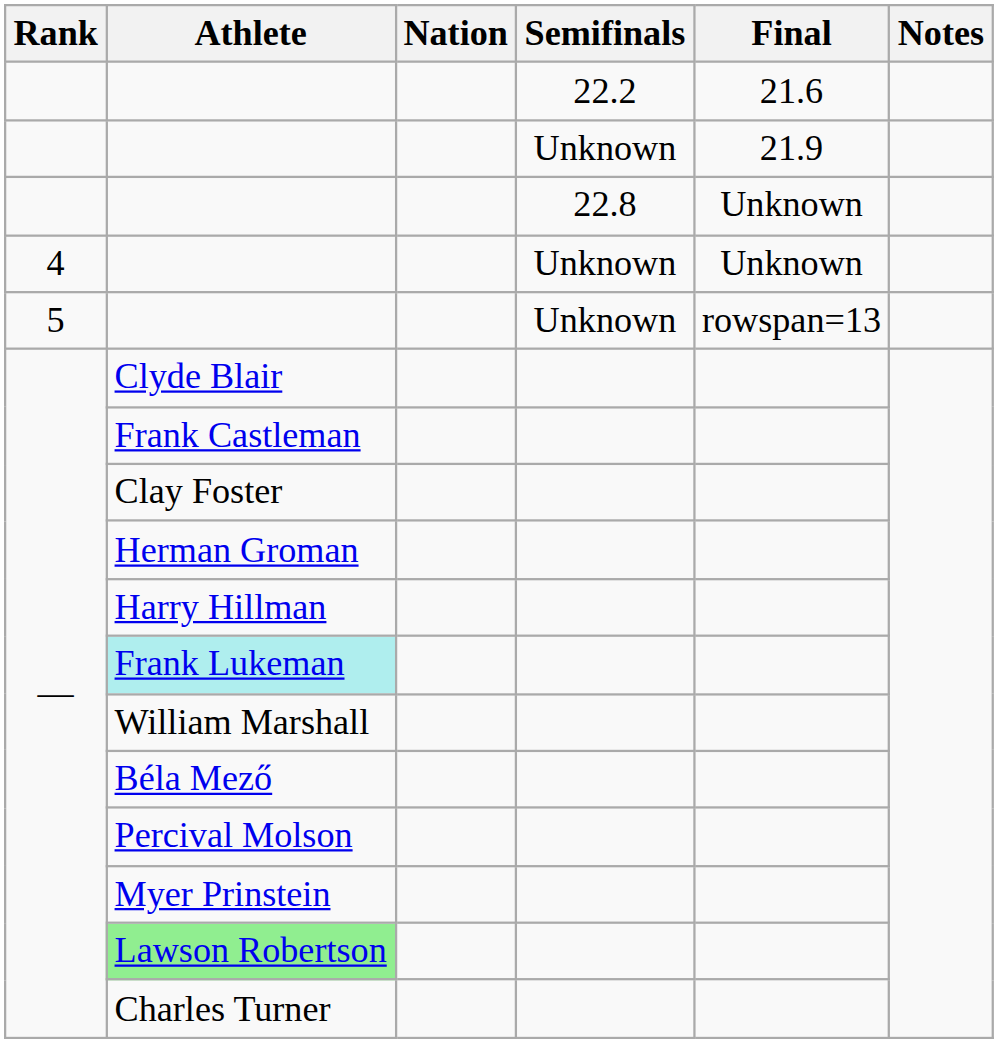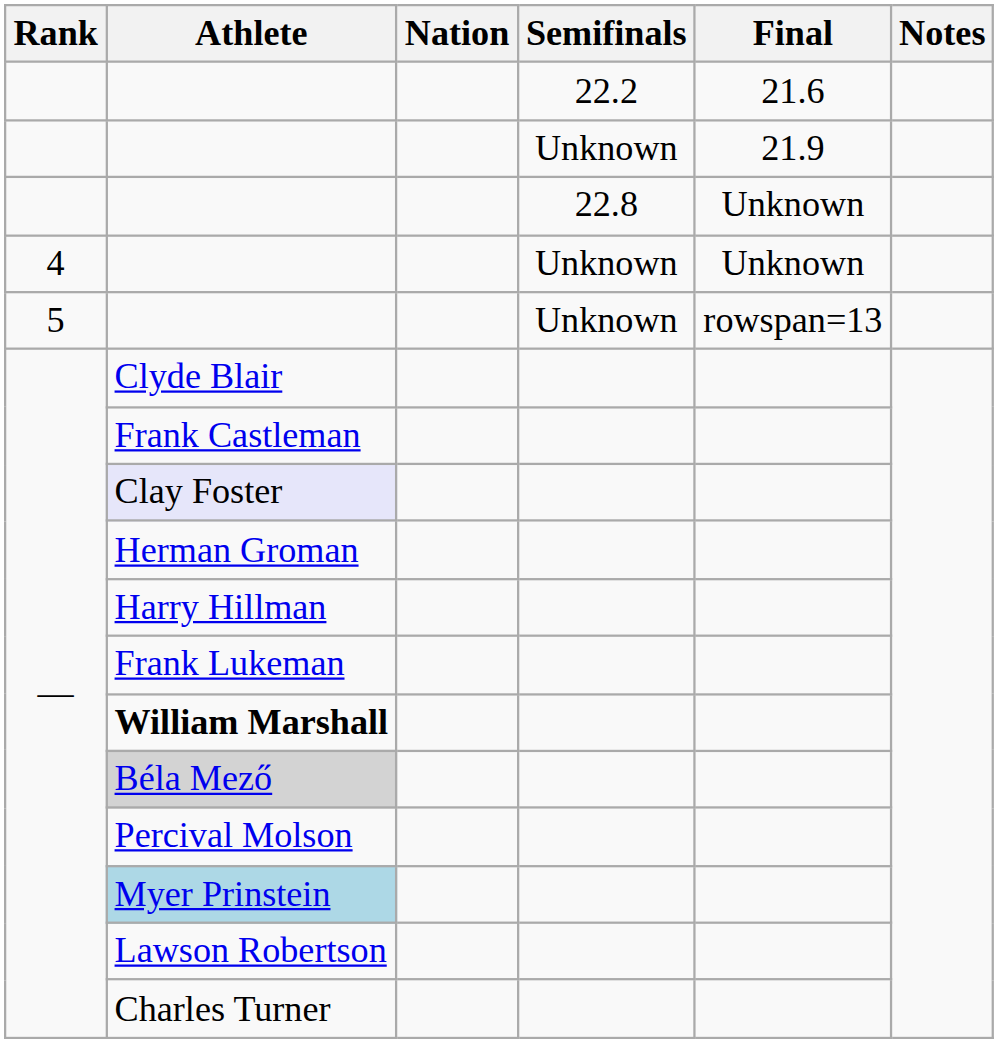(198, 491) no background -> (198, 491) lavender background
(230, 663) paleturquoise background -> (230, 663) no background
(242, 721) normal -> (251, 721) bold
(193, 778) no background -> (193, 778) lightgrey background
(223, 893) no background -> (223, 893) lightblue background
(251, 950) lightgreen background -> (251, 950) no background
